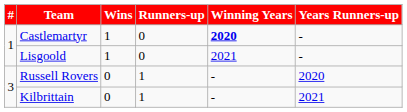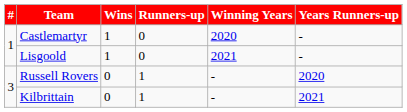(224, 35) bold -> (224, 35) normal
